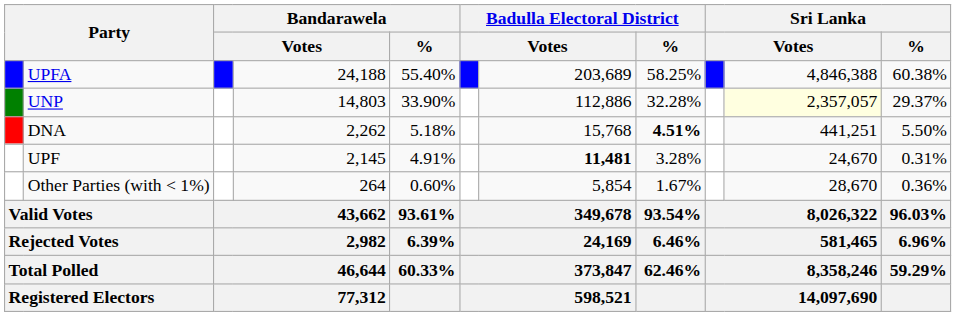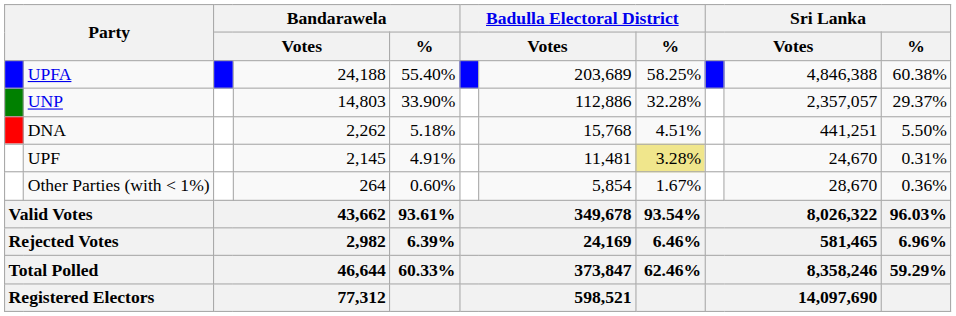(842, 102) lightyellow background -> (842, 102) no background
(677, 130) bold -> (678, 130) normal
(608, 158) bold -> (608, 158) normal
(678, 158) no background -> (678, 158) khaki background
